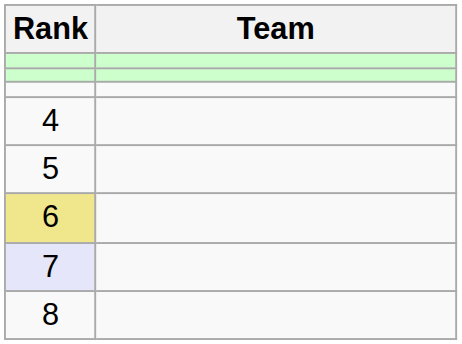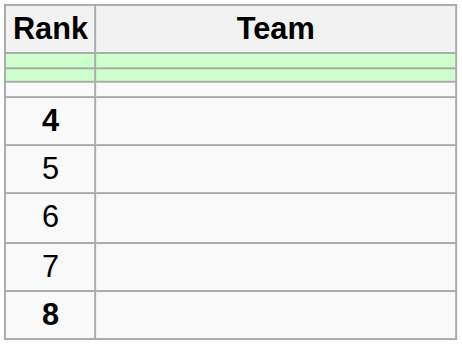(50, 120) normal -> (50, 120) bold
(50, 217) khaki background -> (50, 217) no background
(50, 266) lavender background -> (50, 266) no background
(50, 314) normal -> (50, 314) bold
